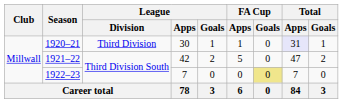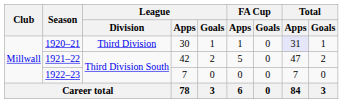(268, 75) khaki background -> (268, 75) no background
